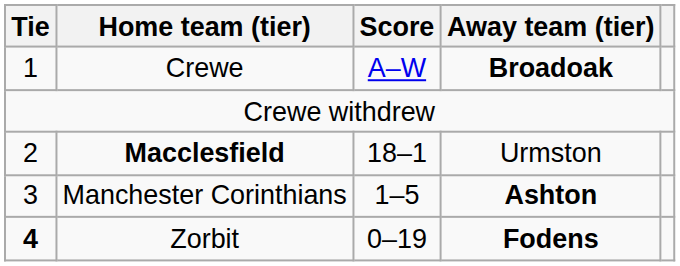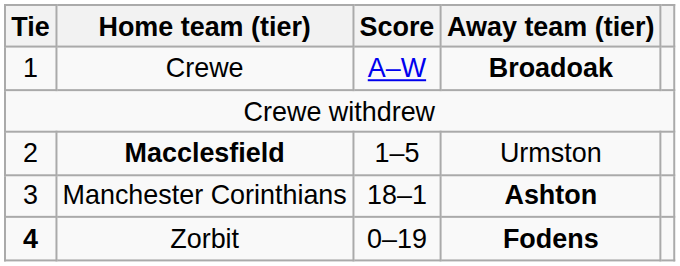(397, 153) 18–1 -> (397, 153) 1–5
(397, 196) 1–5 -> (397, 196) 18–1
